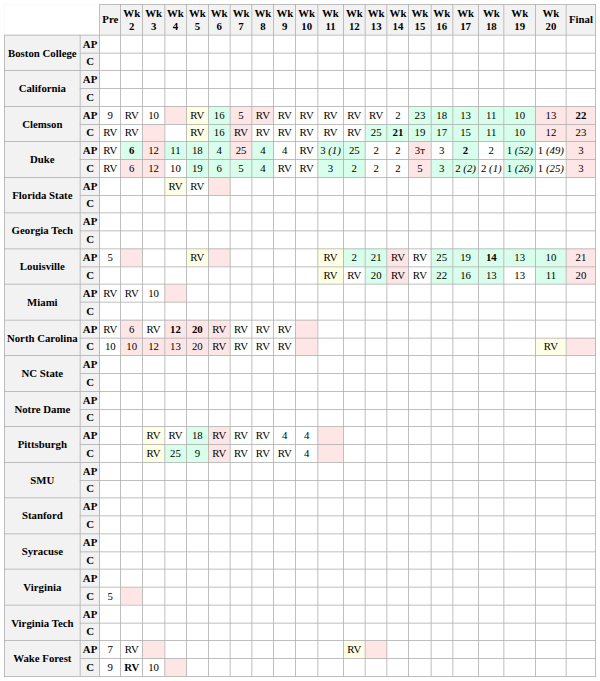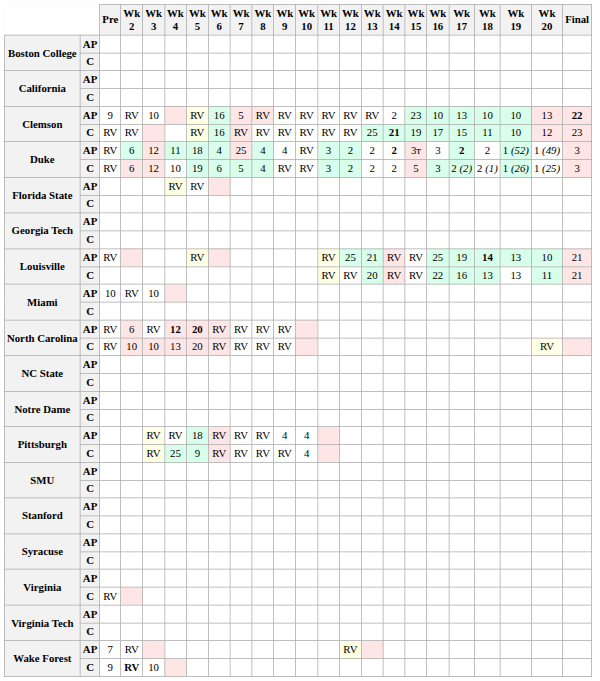(442, 115) 18 -> (438, 115) 10
(491, 115) 11 -> (487, 115) 10
(132, 151) bold -> (132, 151) normal
(330, 151) 3 (1) -> (329, 151) 3
(354, 151) 25 -> (350, 151) 2
(398, 151) normal -> (394, 151) bold
(110, 258) 5 -> (110, 258) RV
(354, 258) 2 -> (350, 258) 25
(581, 275) 20 -> (577, 275) 21
(110, 293) RV -> (110, 293) 10
(110, 347) 10 -> (110, 347) RV
(154, 347) 12 -> (154, 347) 10
(110, 596) 5 -> (110, 596) RV
